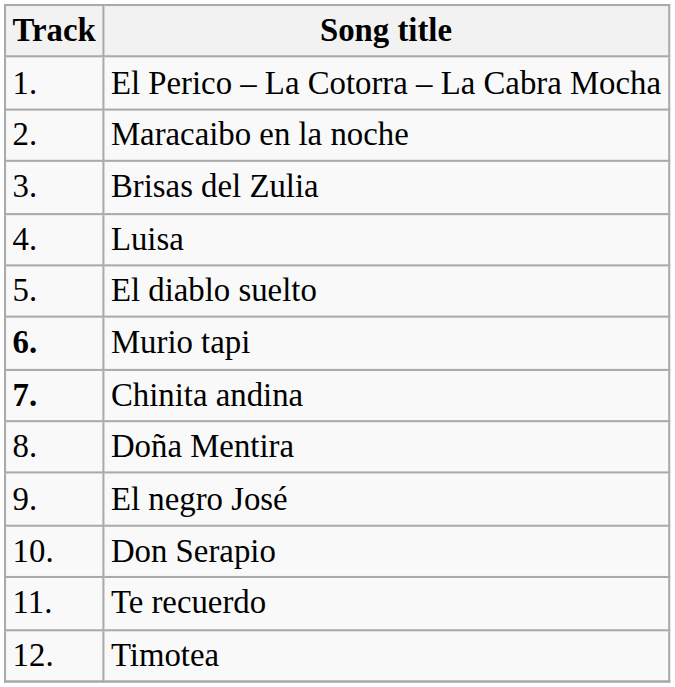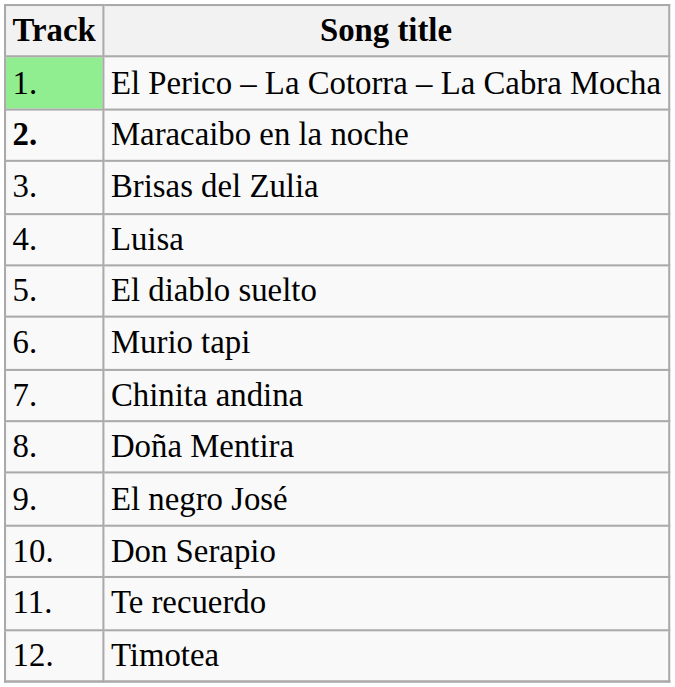(25, 82) no background -> (25, 82) lightgreen background
(25, 134) normal -> (25, 134) bold
(25, 342) bold -> (25, 342) normal
(25, 394) bold -> (25, 394) normal
